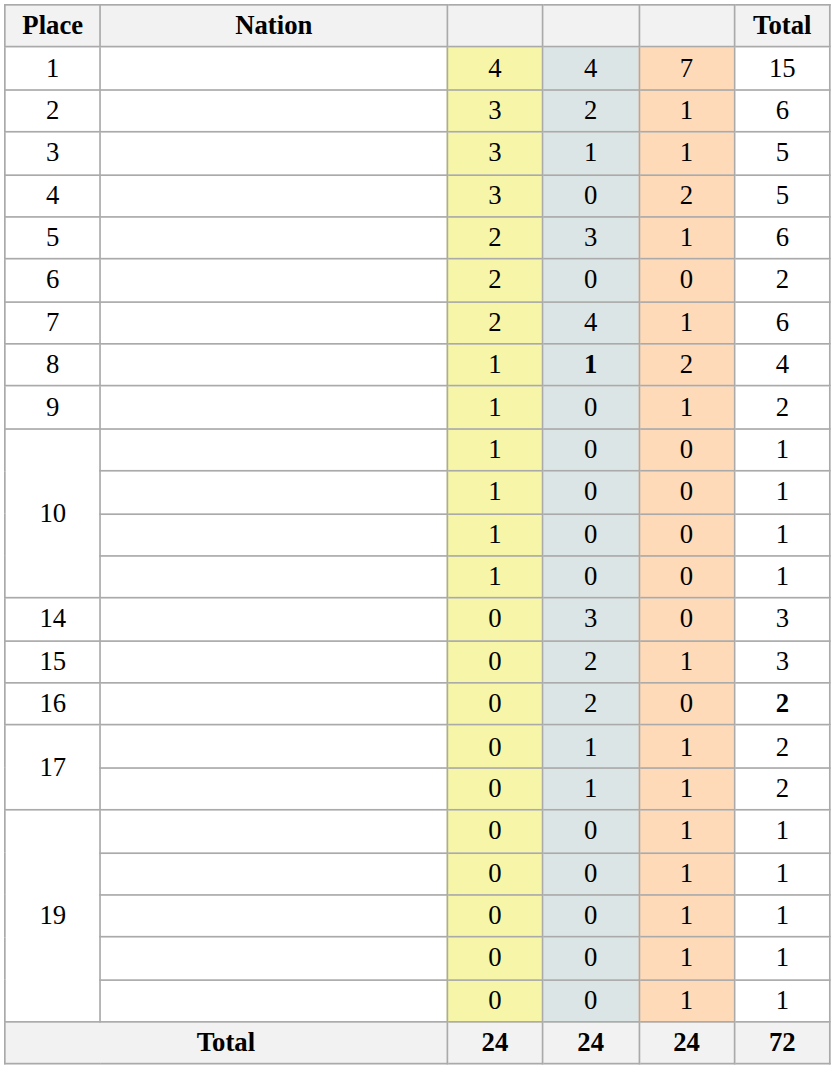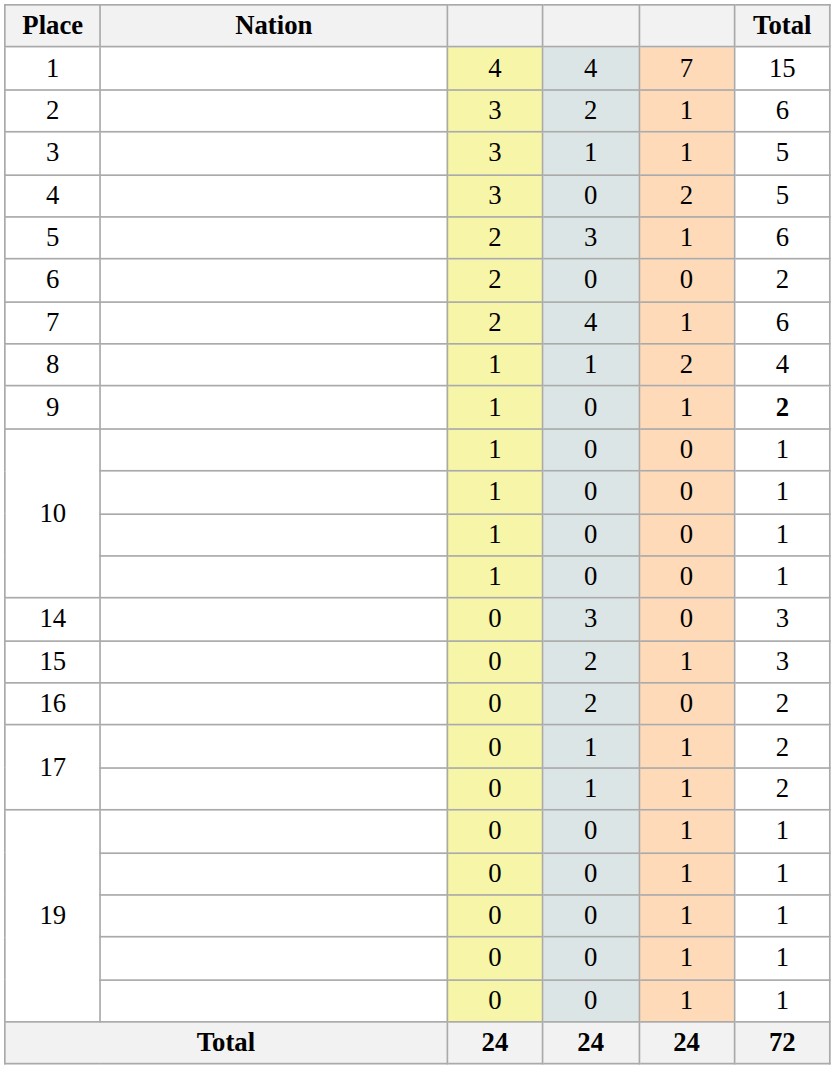(591, 364) bold -> (591, 364) normal
(782, 407) normal -> (782, 407) bold
(782, 703) bold -> (782, 703) normal
